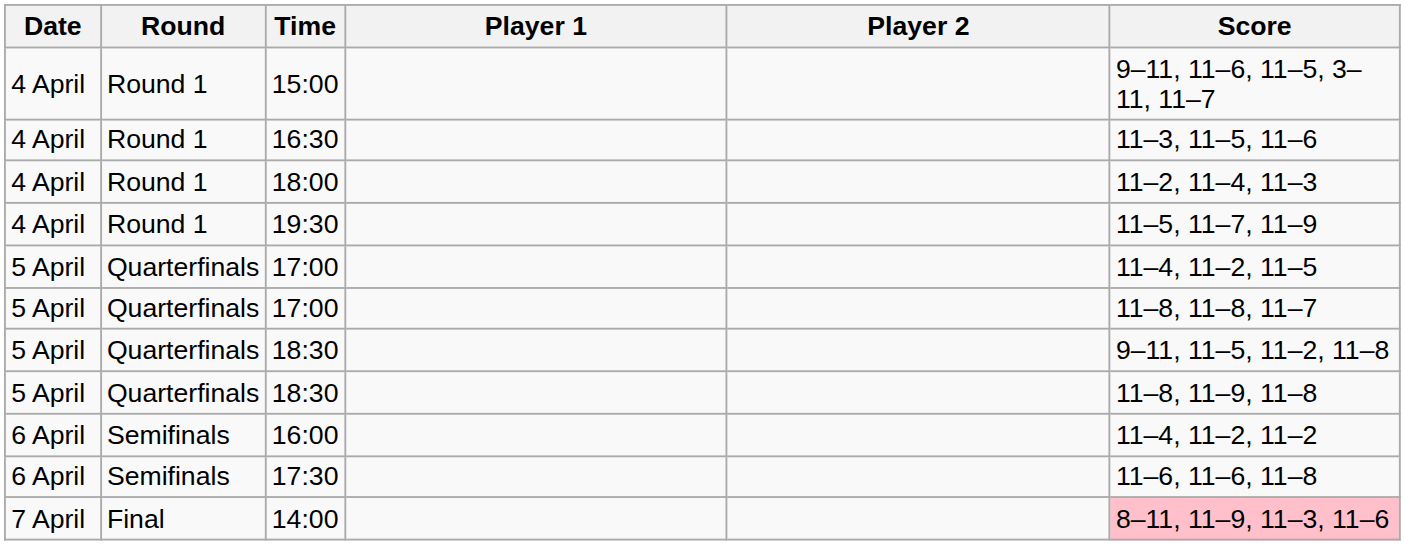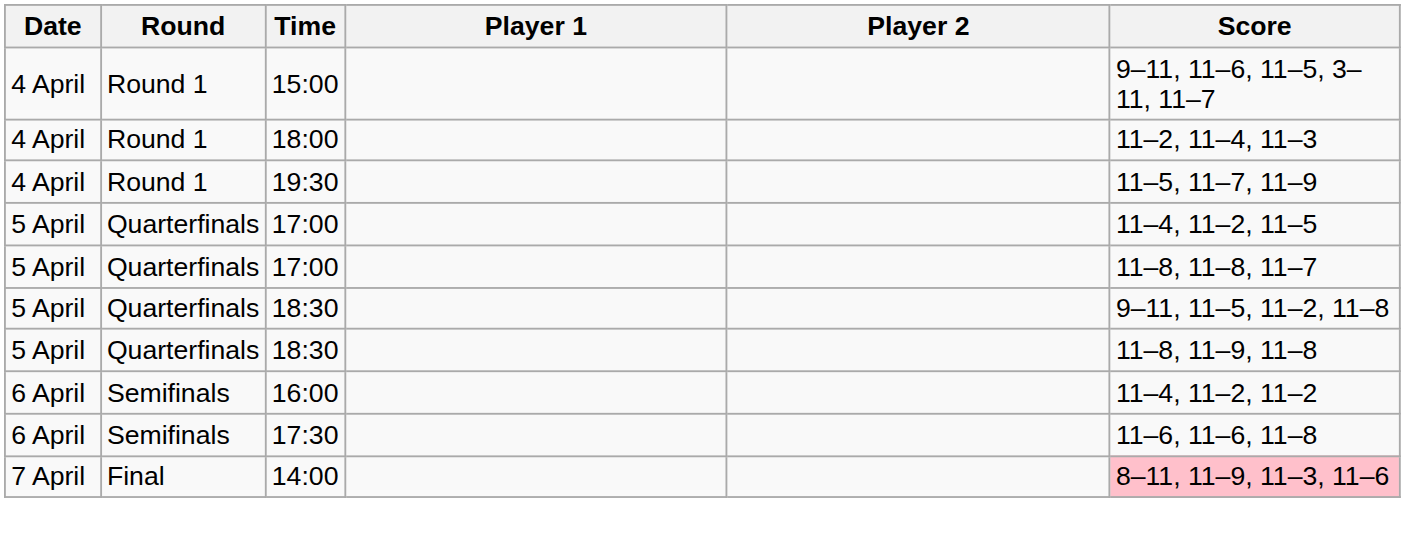- row: (48, 140)
